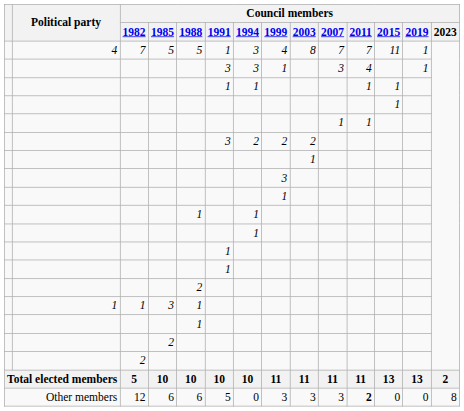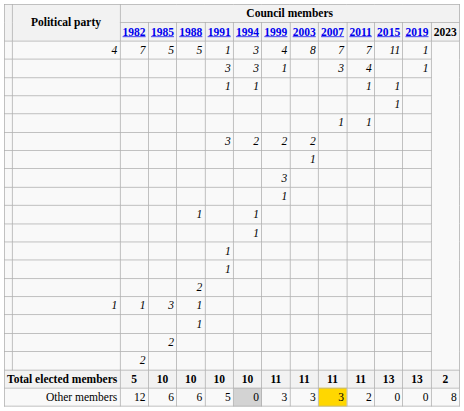(256, 397) no background -> (256, 397) lightgrey background
(341, 397) no background -> (341, 397) gold background
(369, 397) bold -> (369, 397) normal
